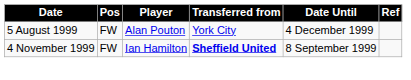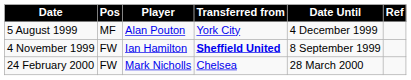(108, 30) FW -> (108, 30) MF
+ row: (50, 65)
